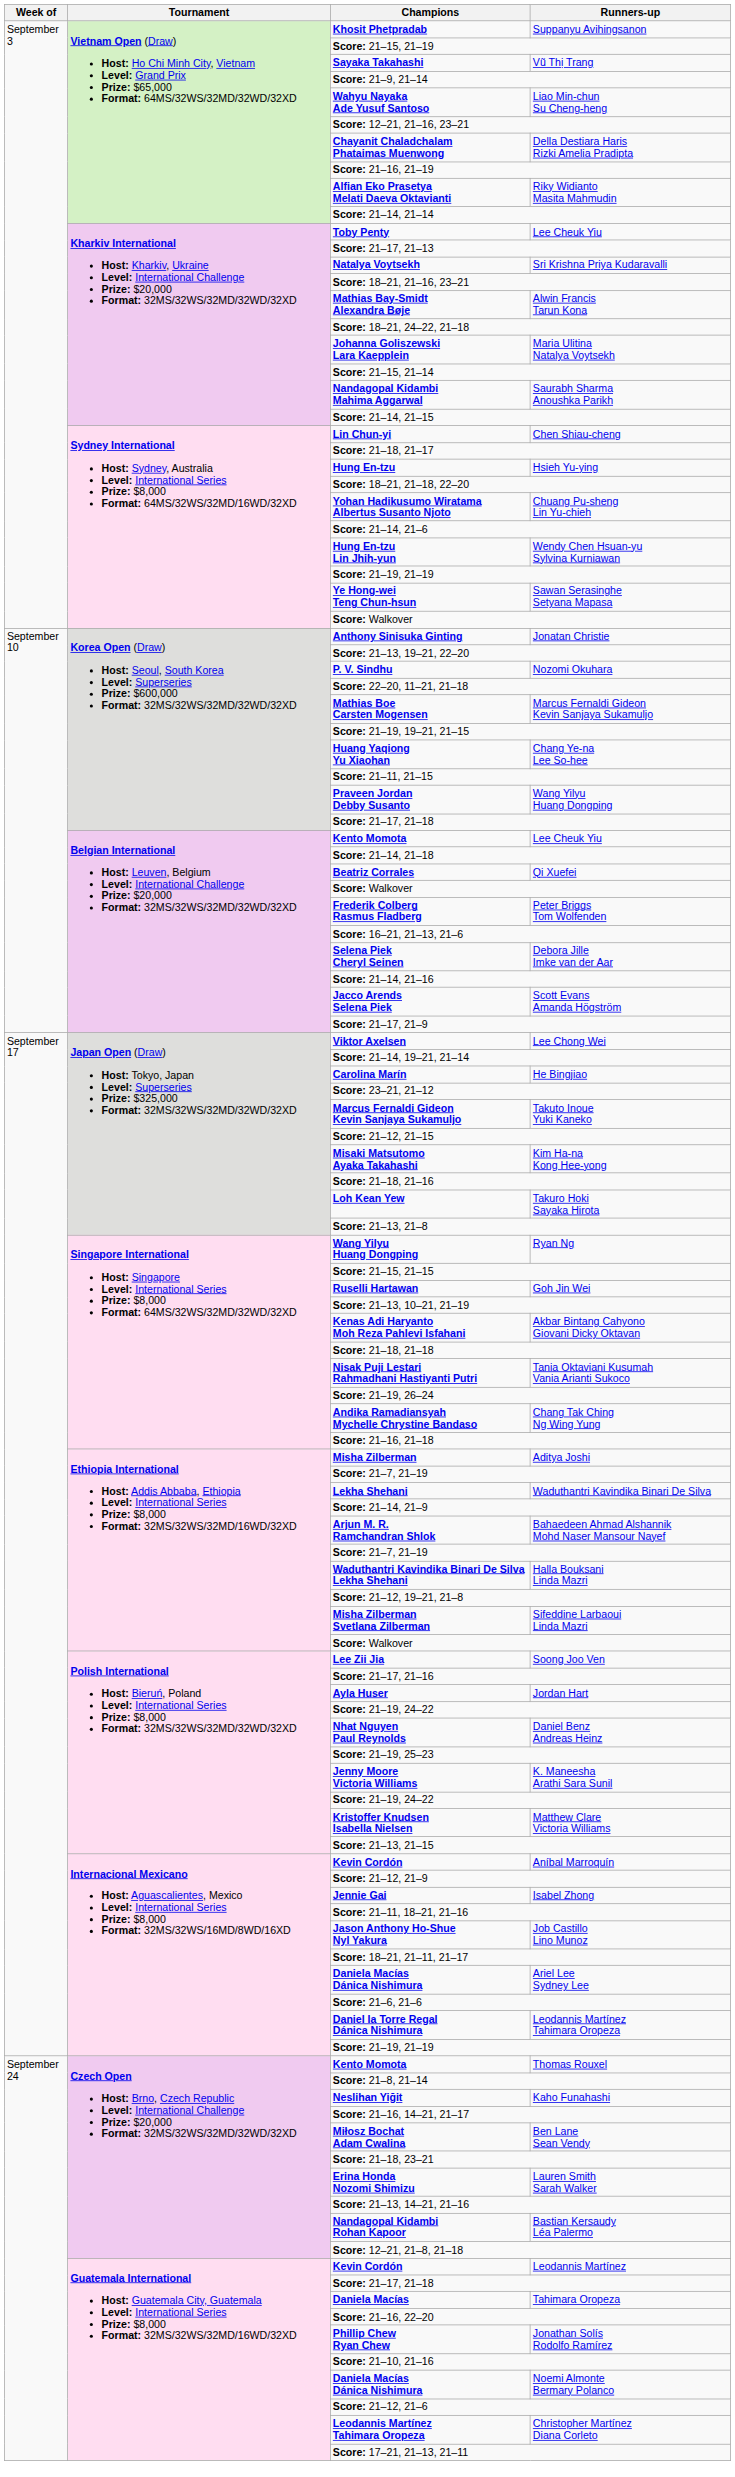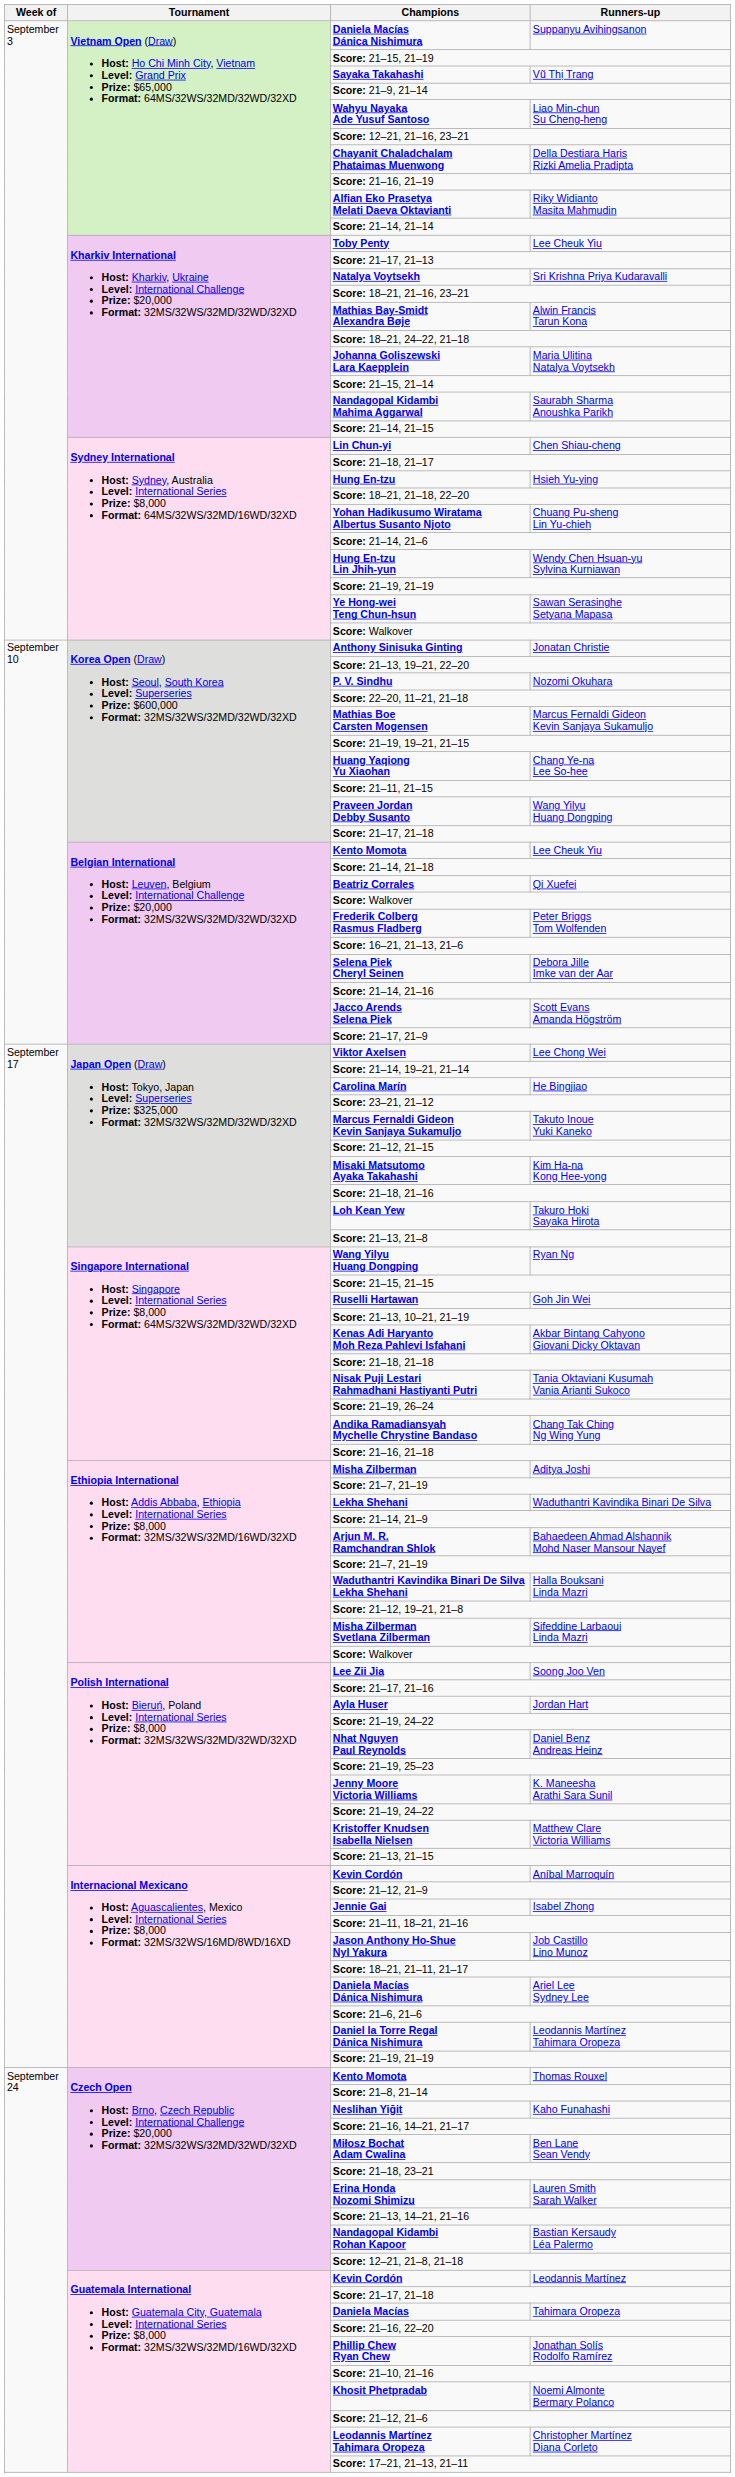(380, 29) Khosit Phetpradab -> (378, 35) Daniela Macías Dánica Nishimura
(378, 2384) Daniela Macías Dánica Nishimura -> (380, 2390) Khosit Phetpradab
